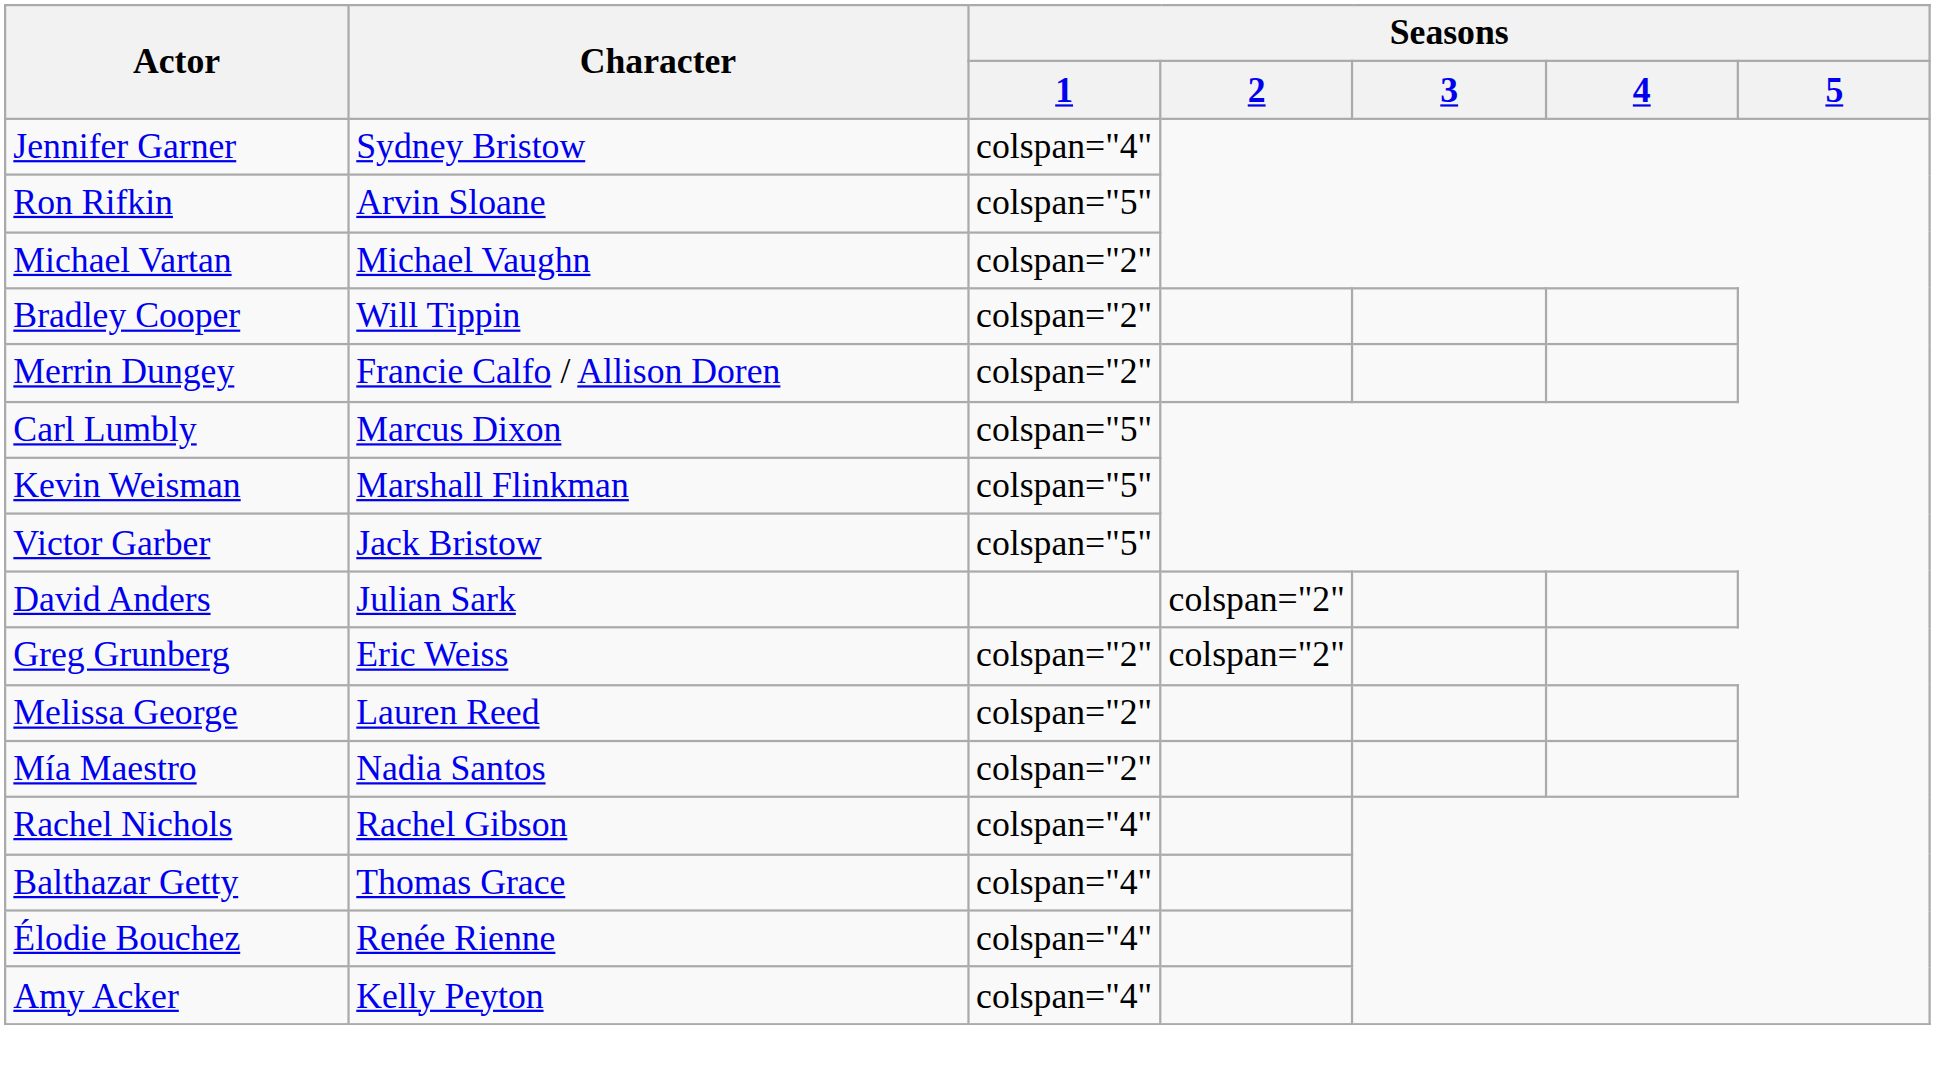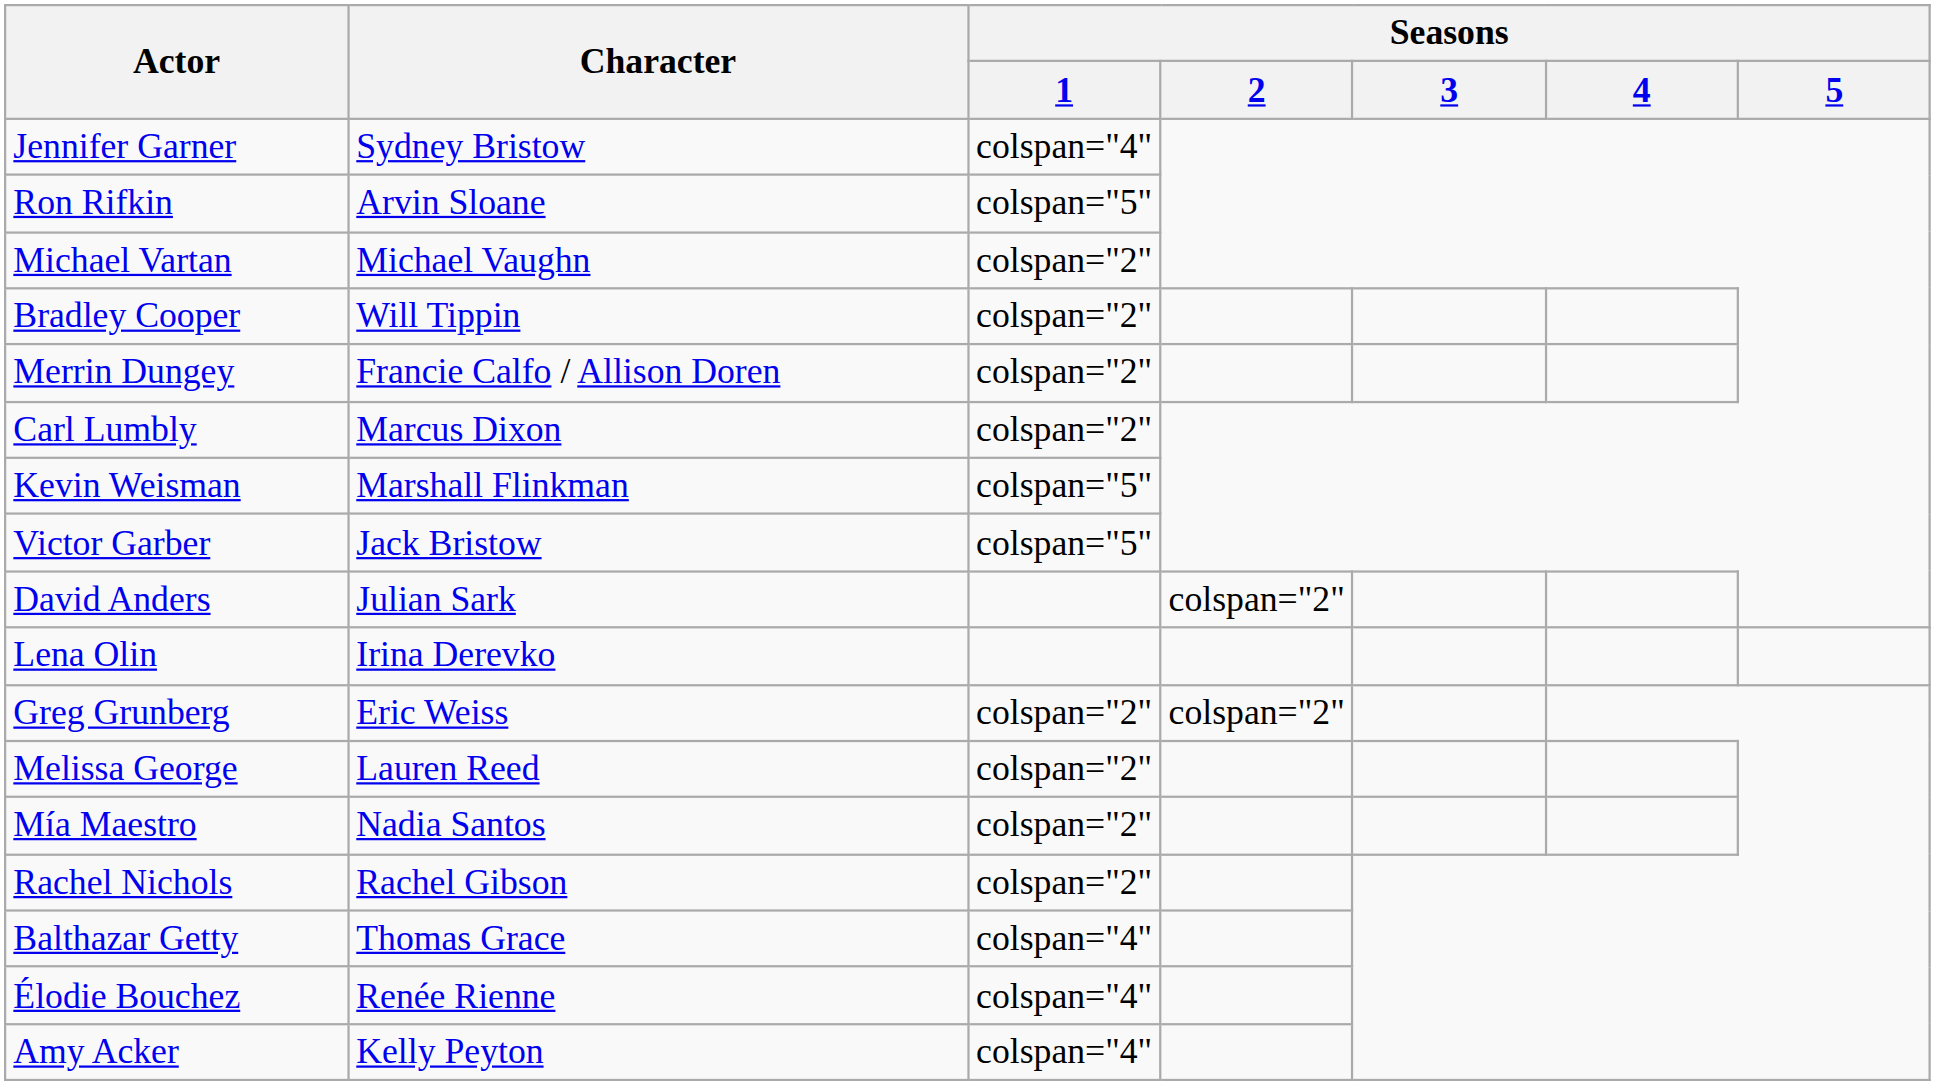(1064, 428) colspan="5" -> (1064, 428) colspan="2"
+ row: (85, 655)
(1064, 825) colspan="4" -> (1064, 881) colspan="2"
